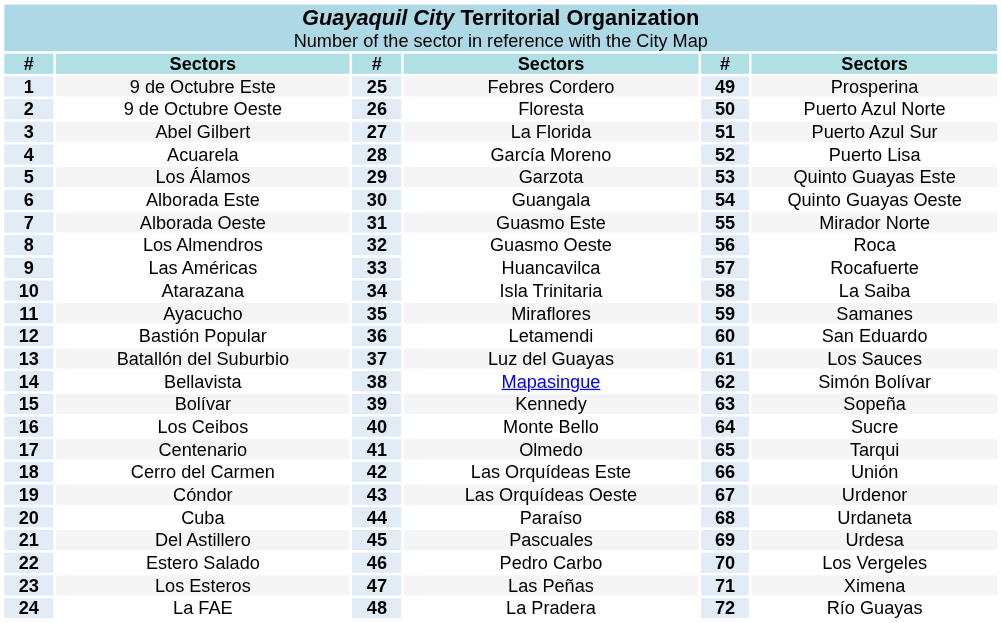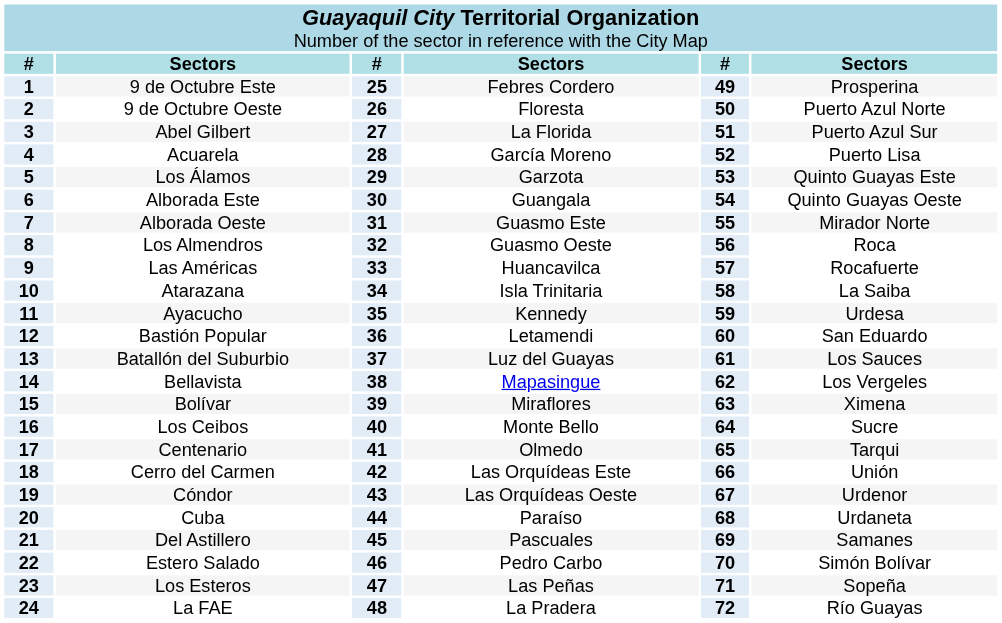(551, 313) Miraflores -> (551, 313) Kennedy
(875, 313) Samanes -> (875, 313) Urdesa
(875, 381) Simón Bolívar -> (875, 381) Los Vergeles
(551, 404) Kennedy -> (551, 404) Miraflores
(875, 404) Sopeña -> (875, 404) Ximena
(875, 540) Urdesa -> (875, 540) Samanes
(875, 563) Los Vergeles -> (875, 563) Simón Bolívar
(875, 585) Ximena -> (875, 585) Sopeña
